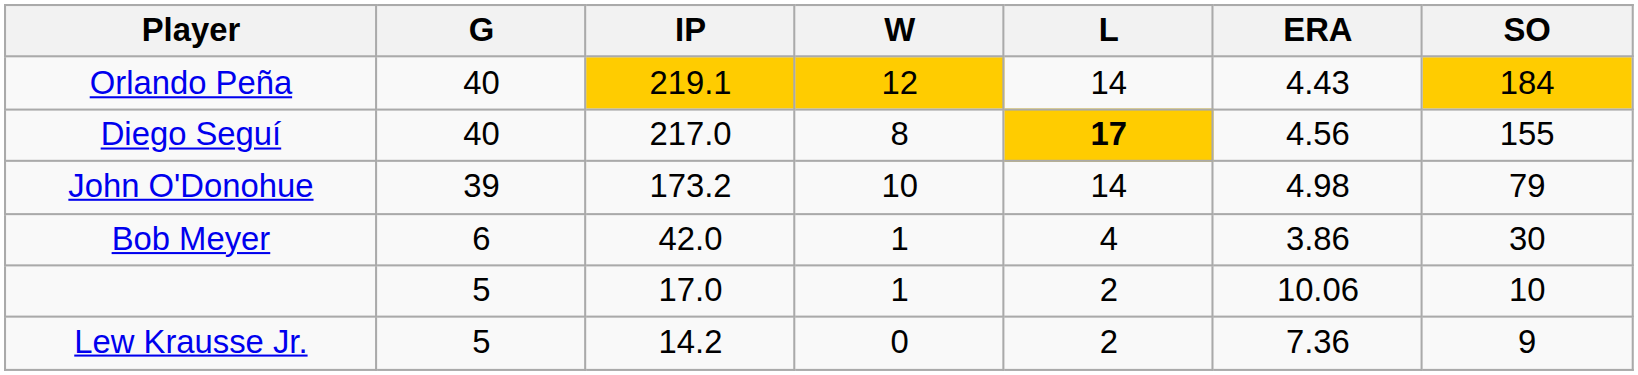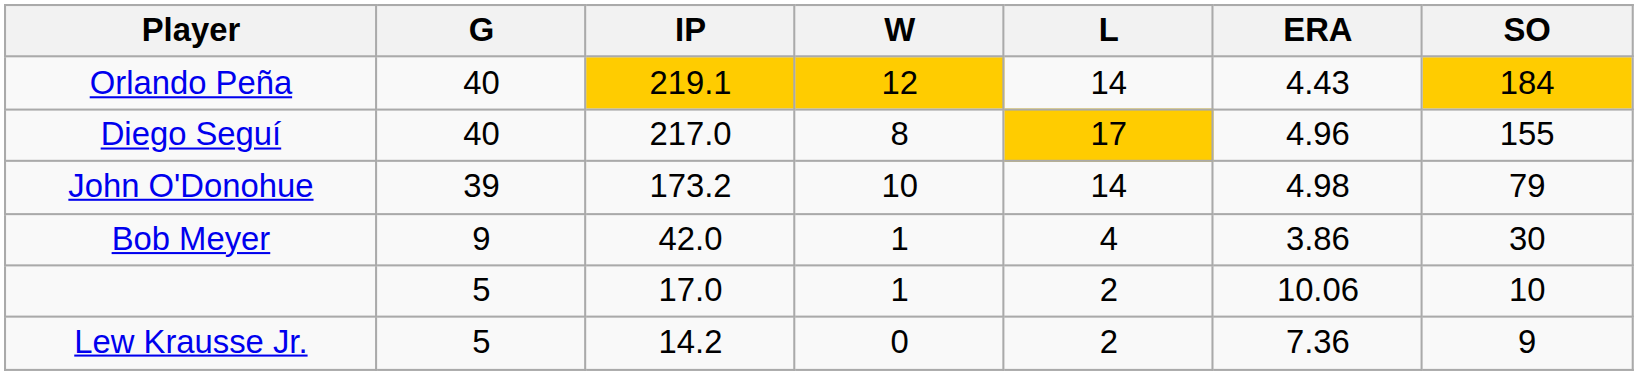(1109, 134) bold -> (1109, 134) normal
(1318, 134) 4.56 -> (1318, 134) 4.96
(481, 238) 6 -> (481, 238) 9
